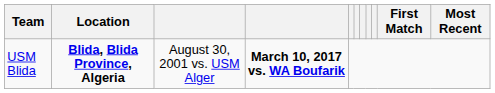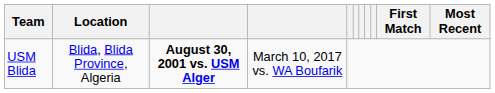(103, 63) bold -> (101, 63) normal
(200, 63) normal -> (199, 63) bold
(296, 63) bold -> (297, 63) normal
